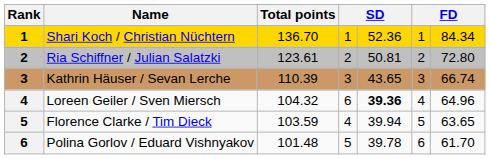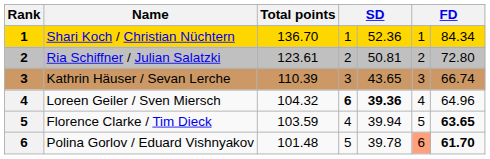(348, 100) normal -> (348, 100) bold
(458, 121) normal -> (458, 121) bold
(421, 143) no background -> (421, 143) lightsalmon background
(458, 143) normal -> (458, 143) bold
